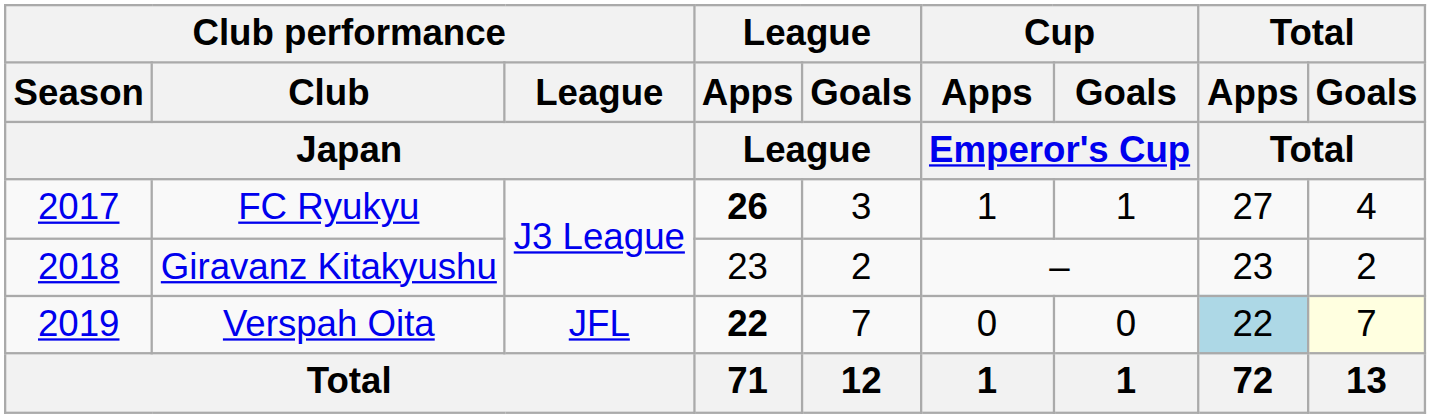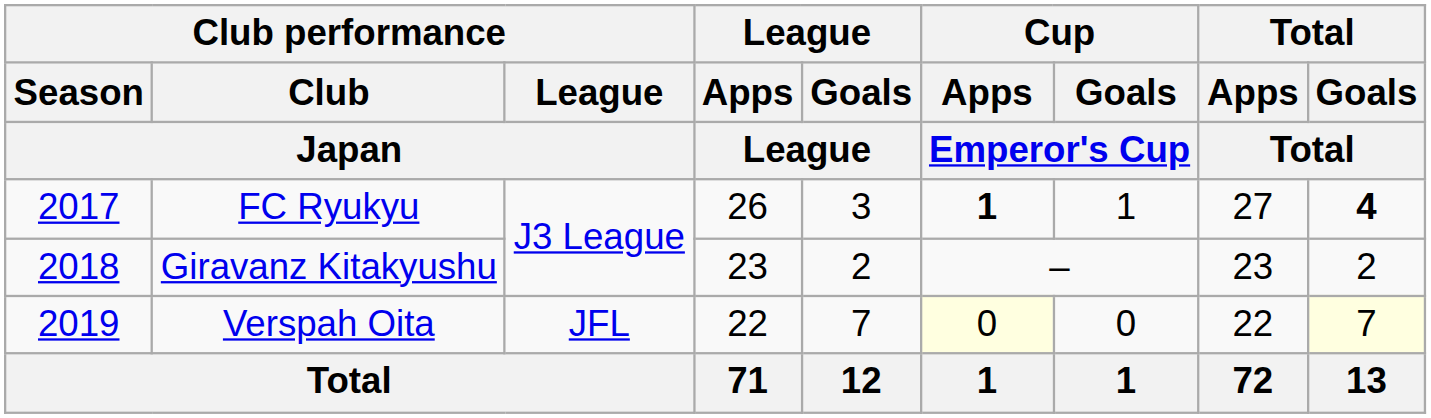(748, 207) bold -> (748, 207) normal
(987, 207) normal -> (987, 207) bold
(1366, 207) normal -> (1366, 207) bold
(748, 324) bold -> (748, 324) normal
(987, 324) no background -> (987, 324) lightyellow background
(1253, 324) lightblue background -> (1253, 324) no background
